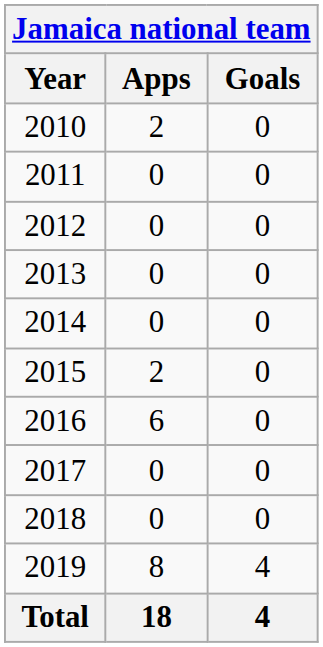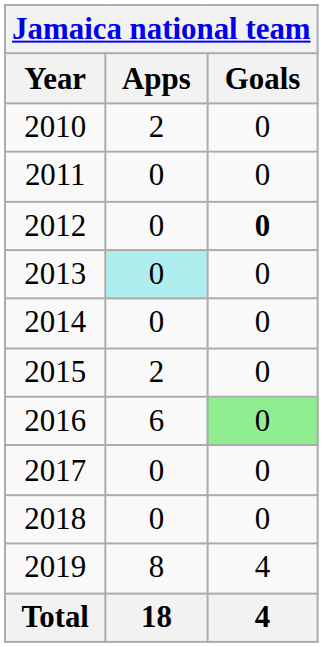(262, 224) normal -> (262, 224) bold
(156, 273) no background -> (156, 273) paleturquoise background
(262, 420) no background -> (262, 420) lightgreen background
